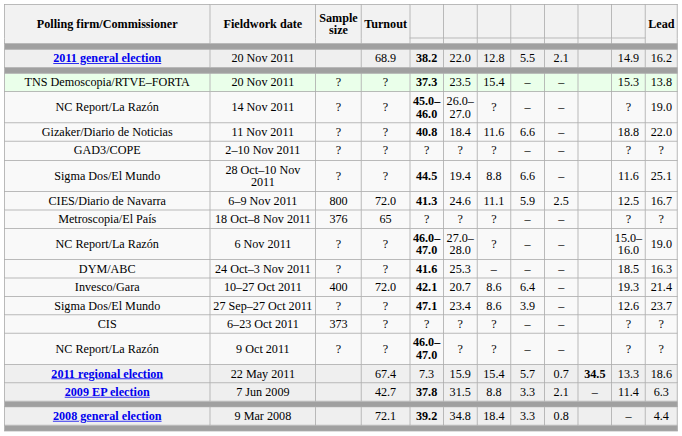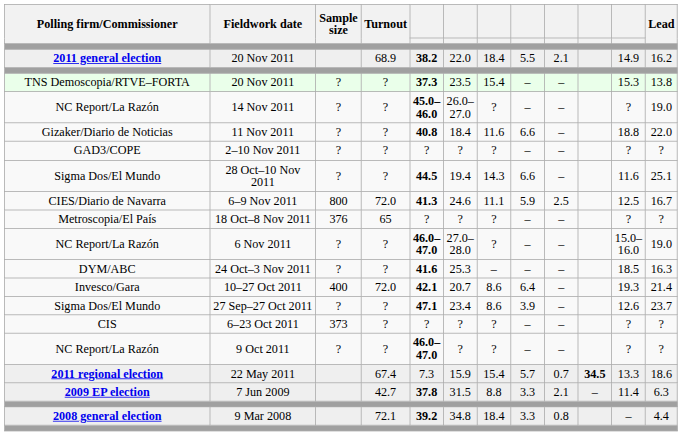(494, 58) 12.8 -> (494, 58) 18.4
(494, 175) 8.8 -> (494, 175) 14.3
